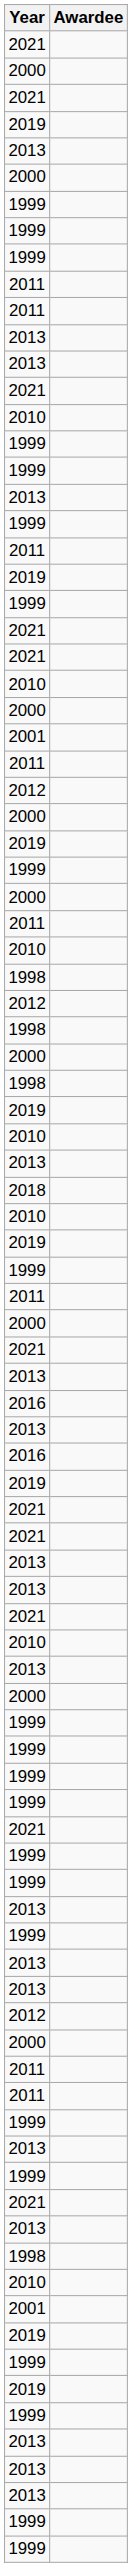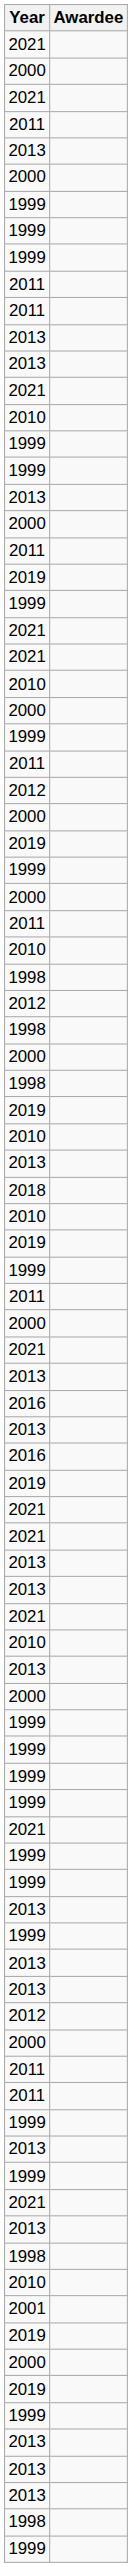(27, 124) 2019 -> (27, 124) 2011
(27, 524) 1999 -> (27, 524) 2000
(27, 737) 2001 -> (27, 737) 1999
(27, 2362) 1999 -> (27, 2362) 2000
(27, 2522) 1999 -> (27, 2522) 1998
